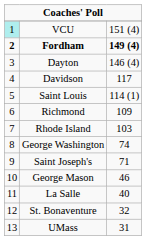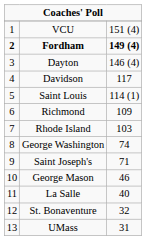(12, 29) paleturquoise background -> (12, 29) no background
